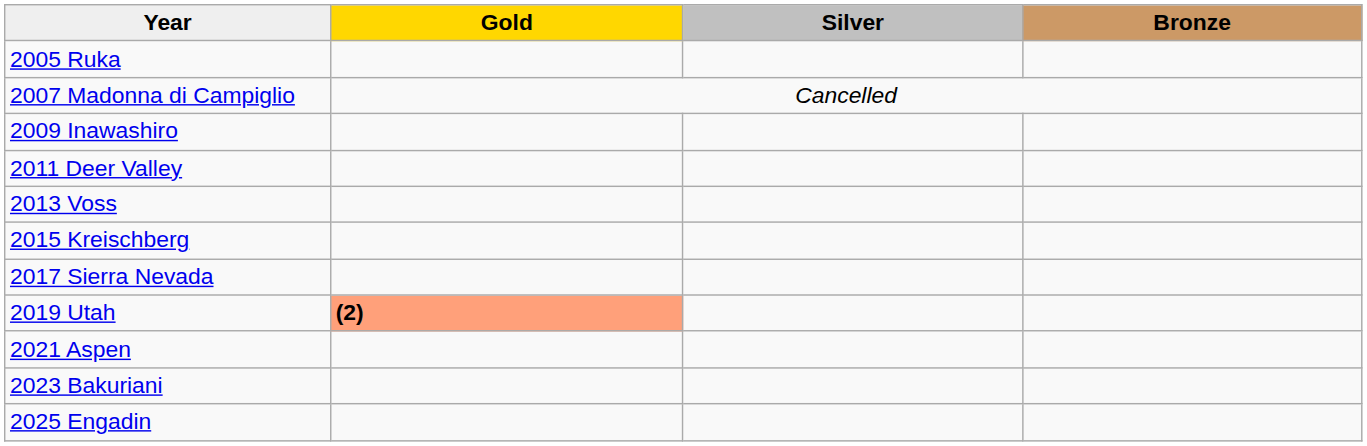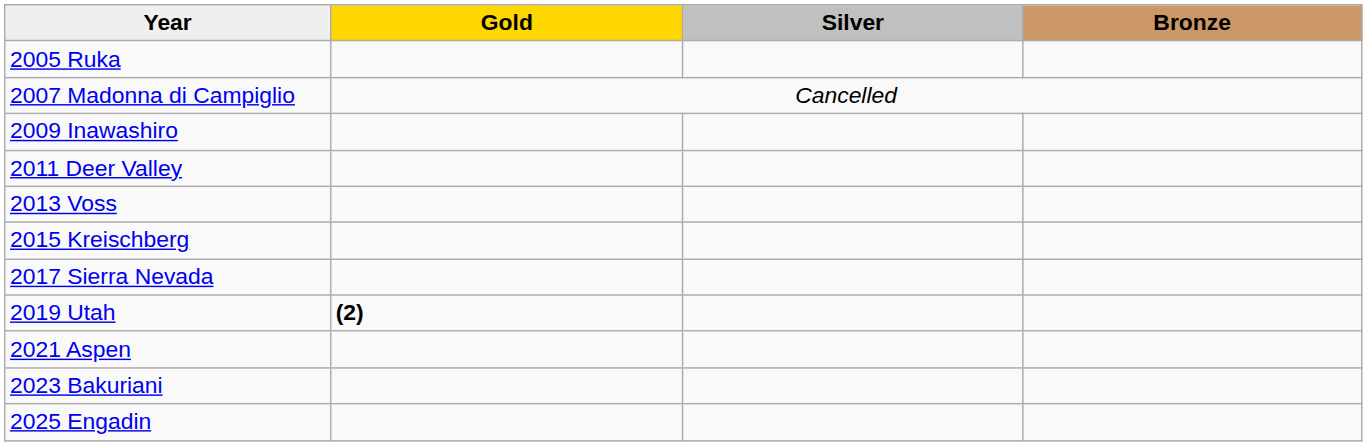(350, 312) lightsalmon background -> (350, 312) no background
